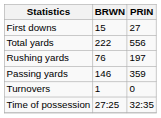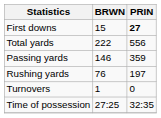(135, 27) normal -> (135, 27) bold
rows swapped: (38, 58) <-> (37, 74)
